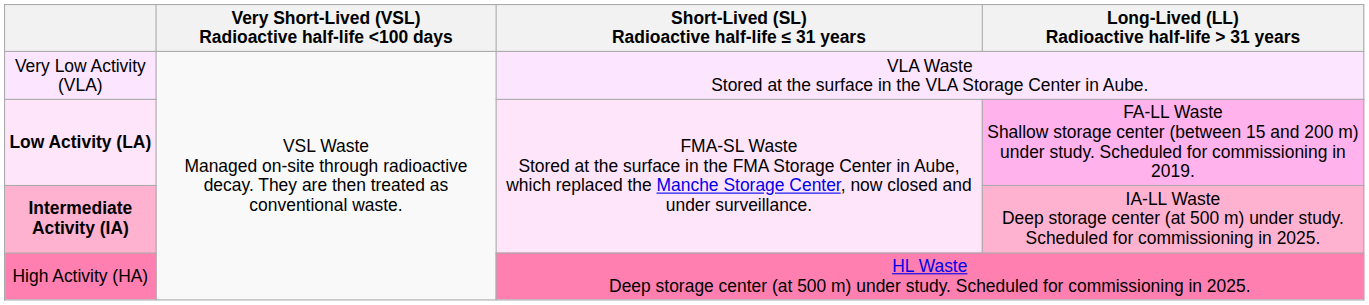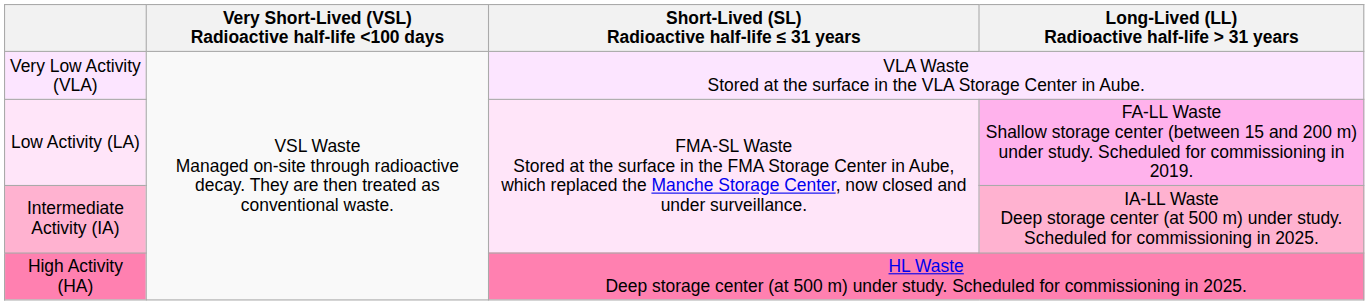(80, 142) bold -> (75, 142) normal
(80, 219) bold -> (75, 219) normal
